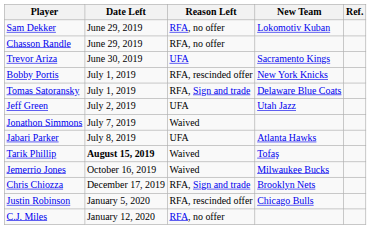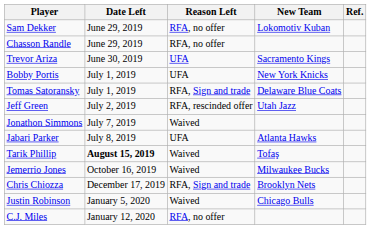(211, 75) RFA, rescinded offer -> (179, 75) UFA
(179, 106) UFA -> (211, 106) RFA, rescinded offer
(211, 201) RFA, rescinded offer -> (185, 201) Waived
